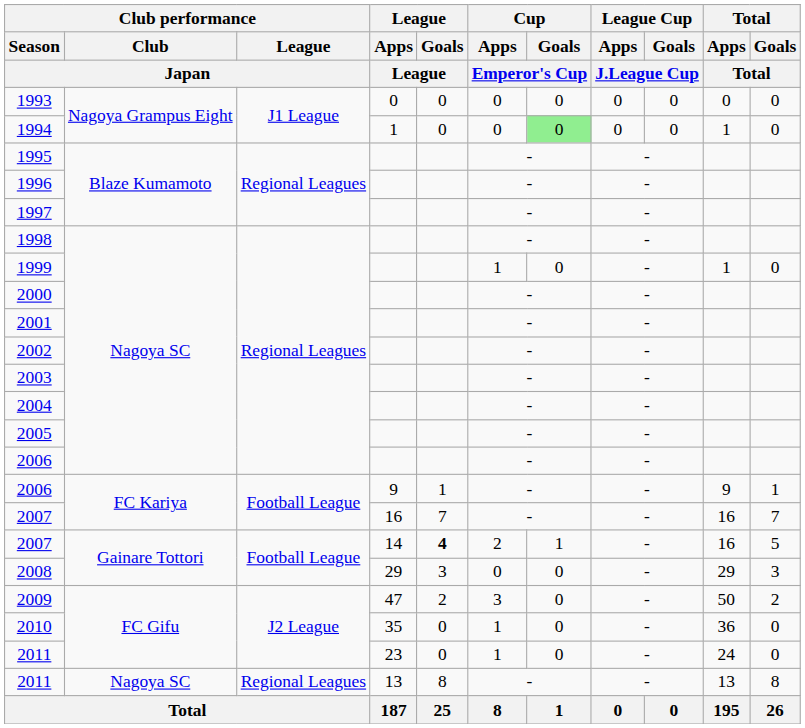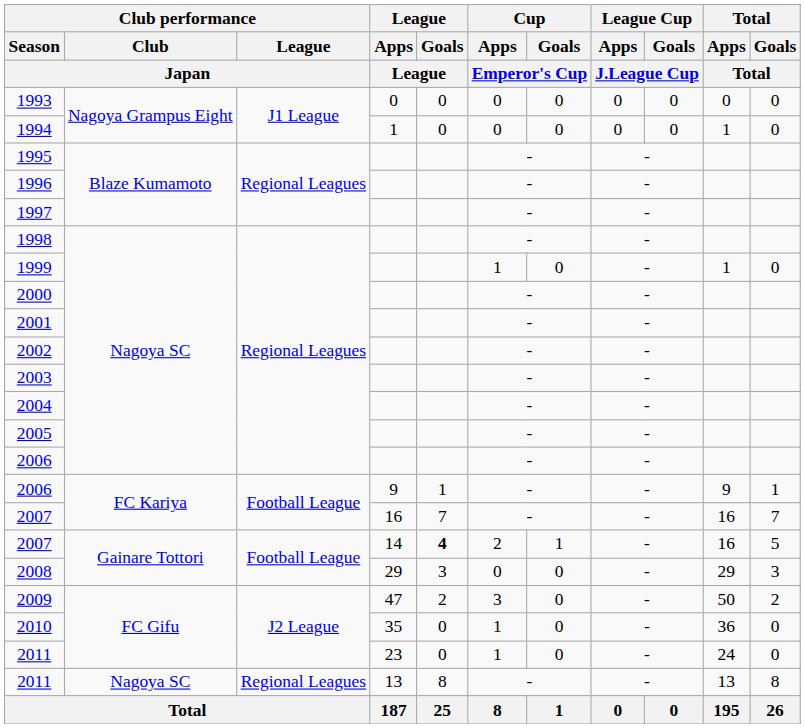(559, 128) lightgreen background -> (559, 128) no background
